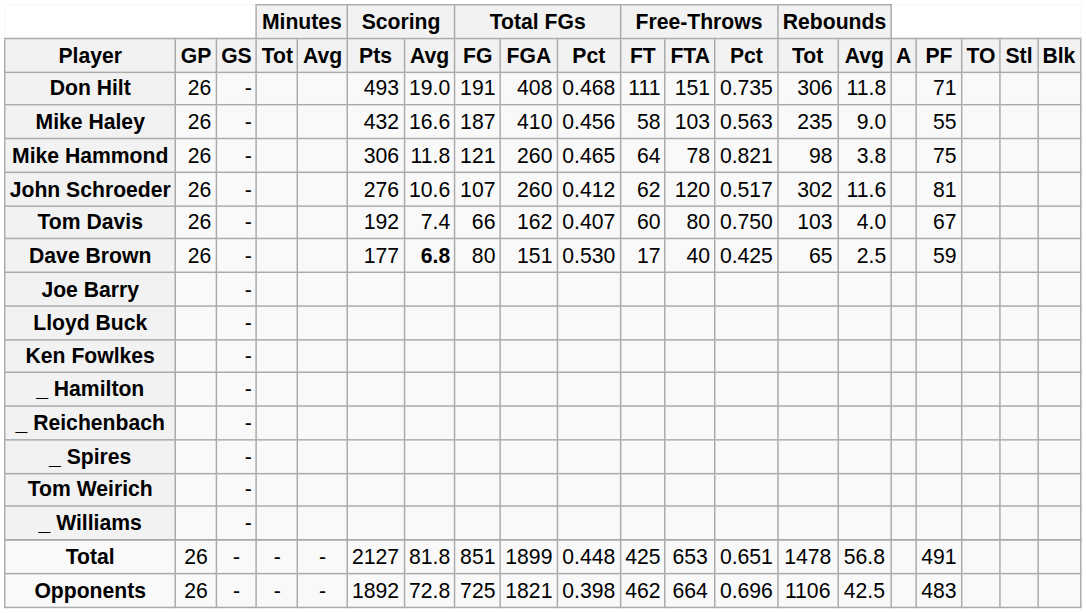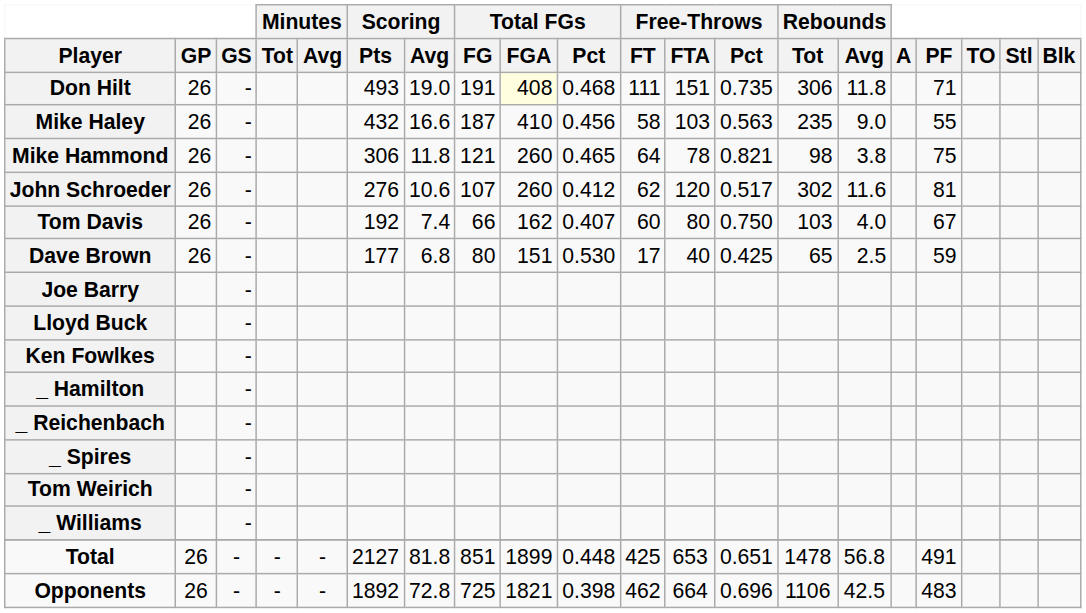(535, 89) no background -> (535, 89) lightyellow background
(435, 256) bold -> (435, 256) normal
